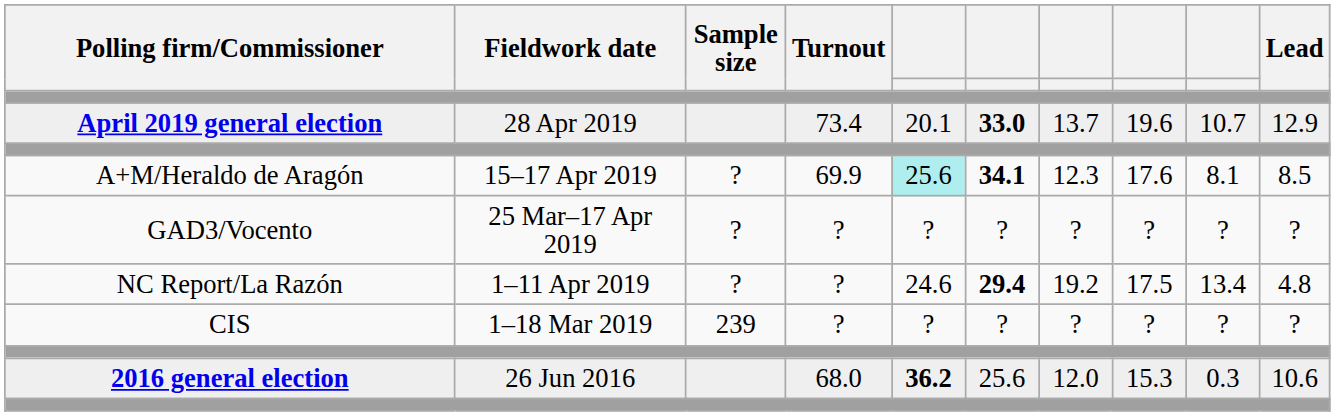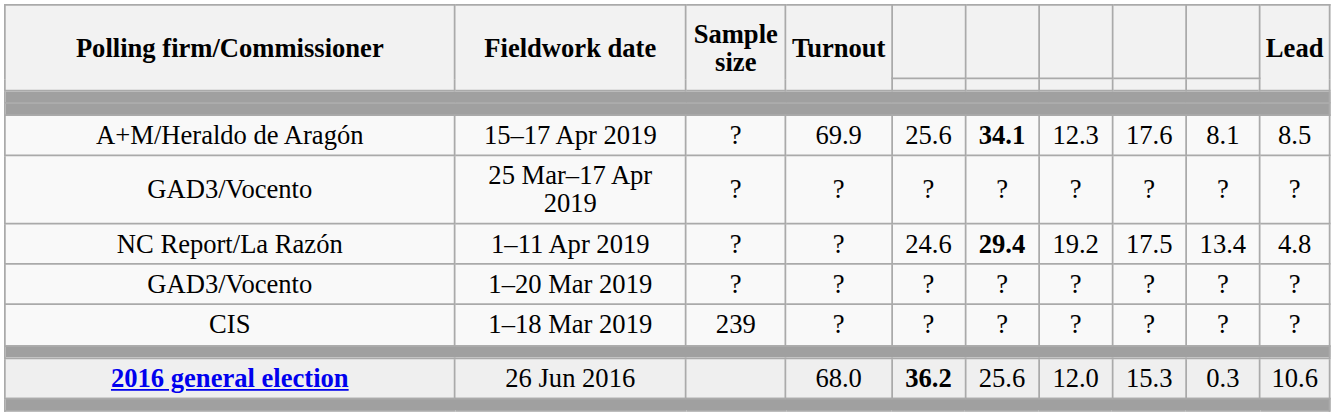- row: (230, 123)
(928, 175) paleturquoise background -> (928, 135) no background
+ row: (230, 284)
